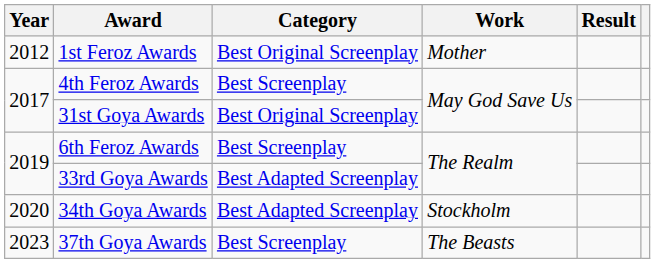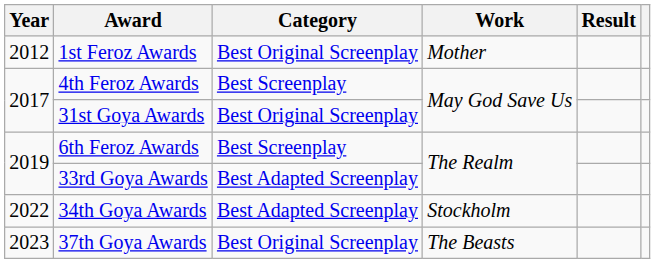(29, 210) 2020 -> (29, 210) 2022
(282, 242) Best Screenplay -> (317, 242) Best Original Screenplay
